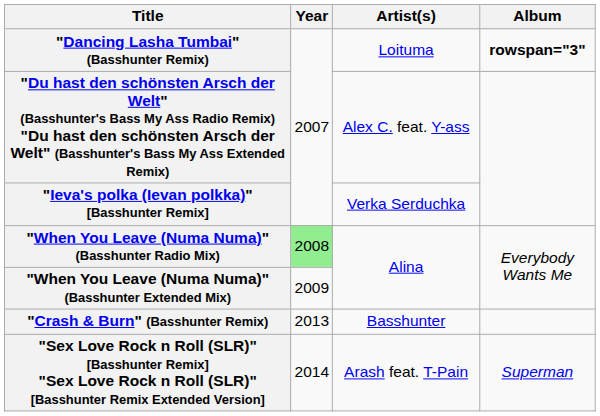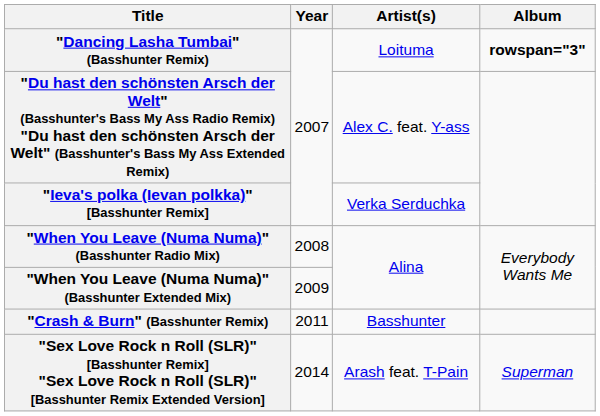(312, 246) lightgreen background -> (312, 246) no background
(312, 321) 2013 -> (312, 321) 2011
